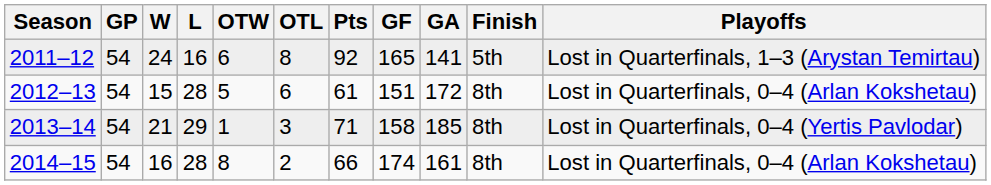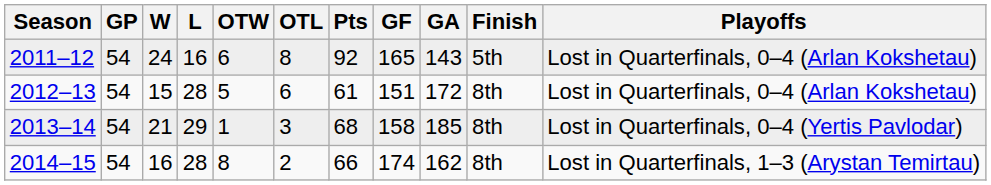(444, 57) 141 -> (444, 57) 143
(764, 57) Lost in Quarterfinals, 1–3 (Arystan Temirtau) -> (762, 57) Lost in Quarterfinals, 0–4 (Arlan Kokshetau)
(346, 127) 71 -> (346, 127) 68
(444, 162) 161 -> (444, 162) 162
(762, 162) Lost in Quarterfinals, 0–4 (Arlan Kokshetau) -> (764, 162) Lost in Quarterfinals, 1–3 (Arystan Temirtau)
